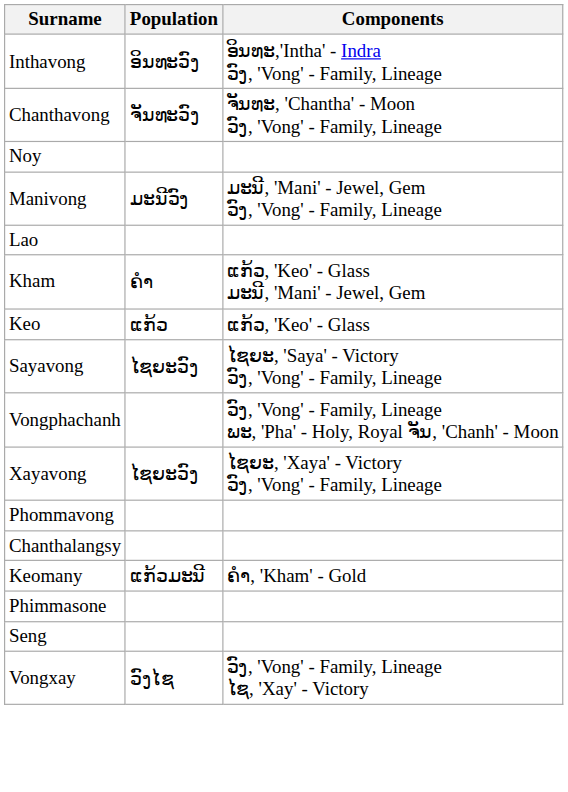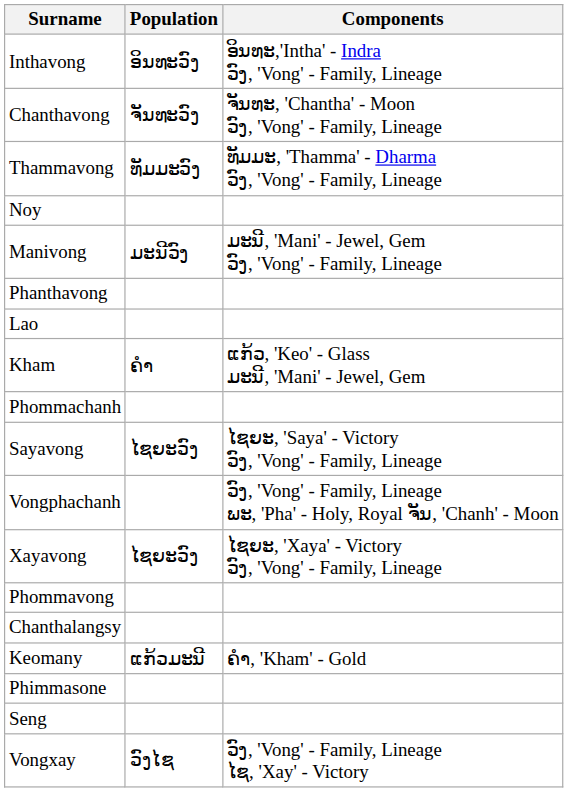+ row: (61, 168)
+ row: (58, 293)
- row: (25, 324)
+ row: (65, 406)
